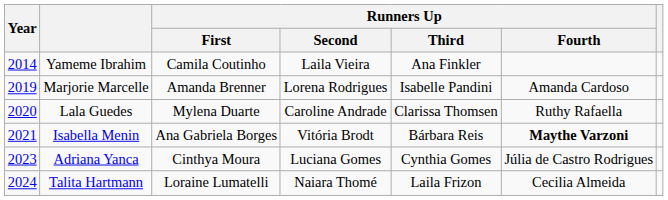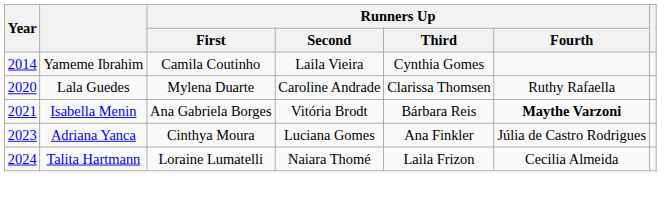(446, 64) Ana Finkler -> (439, 64) Cynthia Gomes
- row: (96, 88)
(446, 159) Cynthia Gomes -> (439, 135) Ana Finkler
